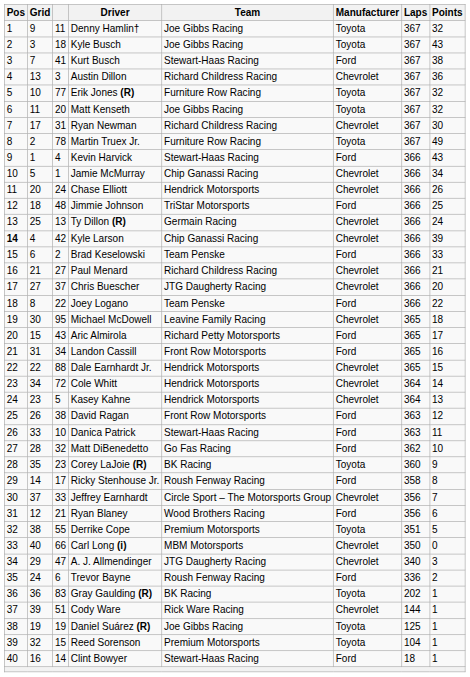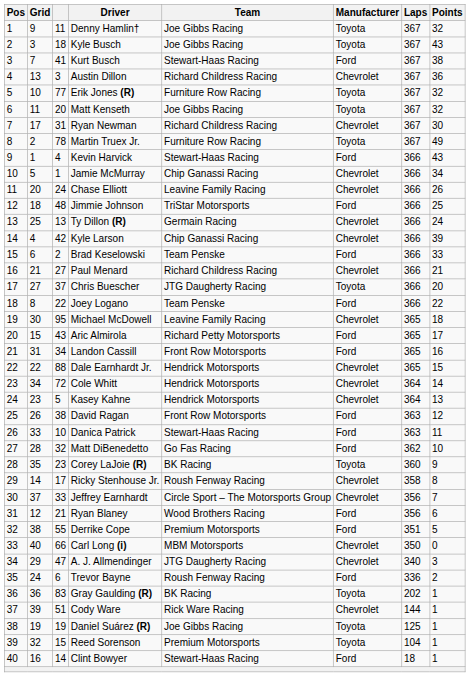(212, 190) Hendrick Motorsports -> (215, 190) Leavine Family Racing
(12, 238) bold -> (12, 238) normal
(357, 286) Chevrolet -> (350, 286) Toyota
(346, 480) Ford -> (357, 480) Chevrolet
(350, 529) Toyota -> (346, 529) Ford
